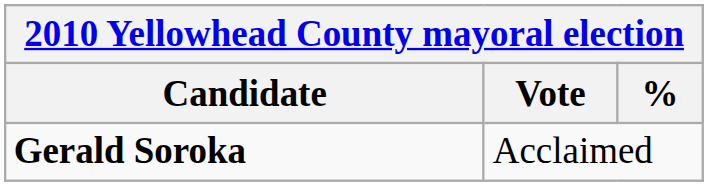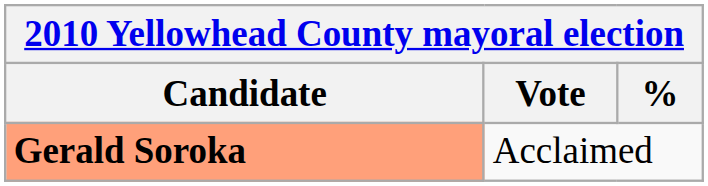(130, 151) no background -> (130, 151) lightsalmon background
